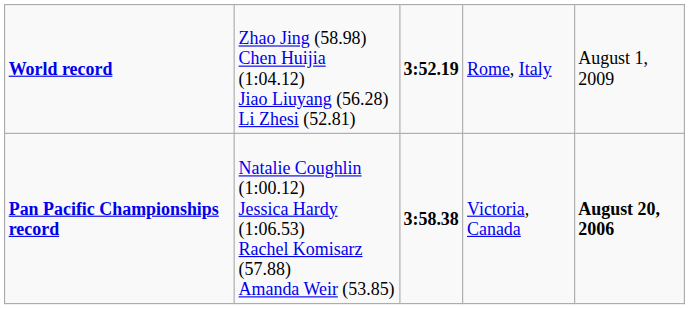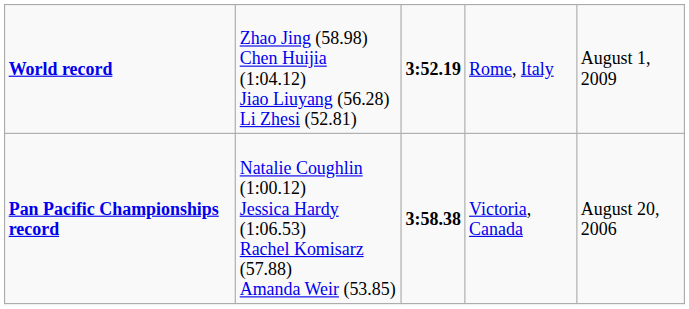(619, 218) bold -> (620, 218) normal
